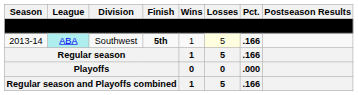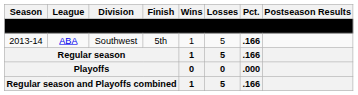(68, 41) paleturquoise background -> (68, 41) no background
(161, 41) bold -> (161, 41) normal
(222, 41) lightyellow background -> (222, 41) no background
